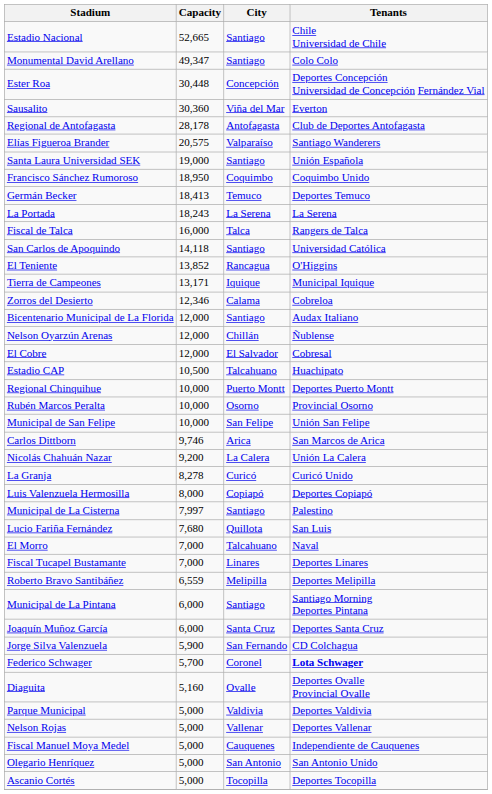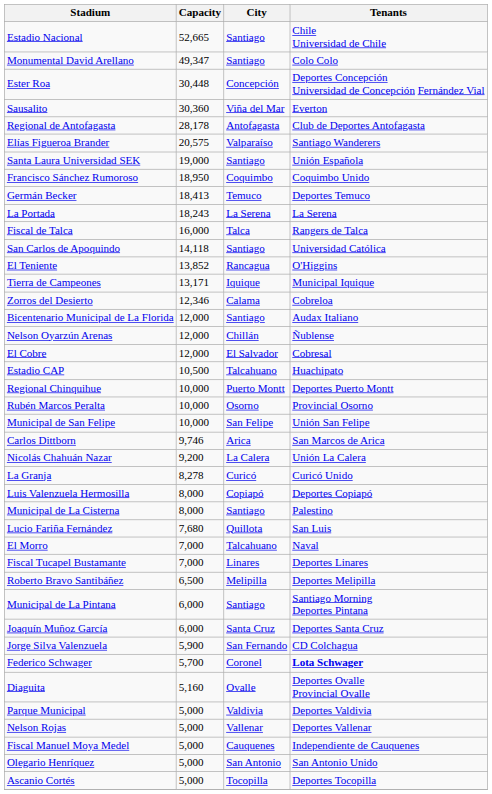(191, 510) 7,997 -> (191, 510) 8,000
(191, 580) 6,559 -> (191, 580) 6,500
